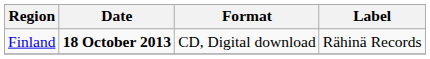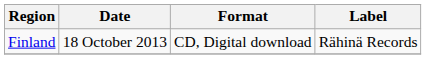(117, 41) bold -> (115, 41) normal
